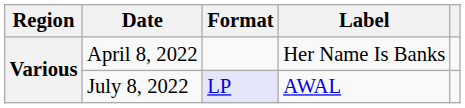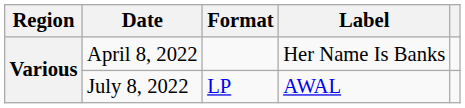(219, 86) lavender background -> (219, 86) no background
